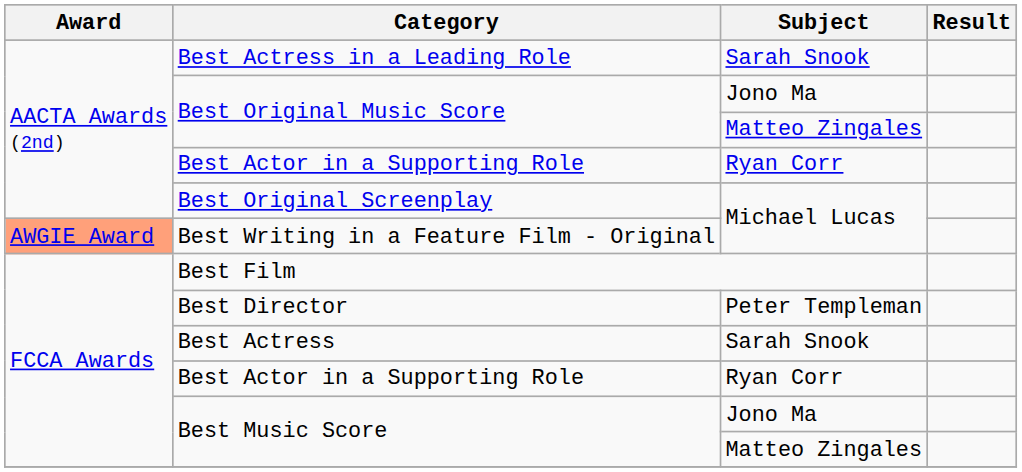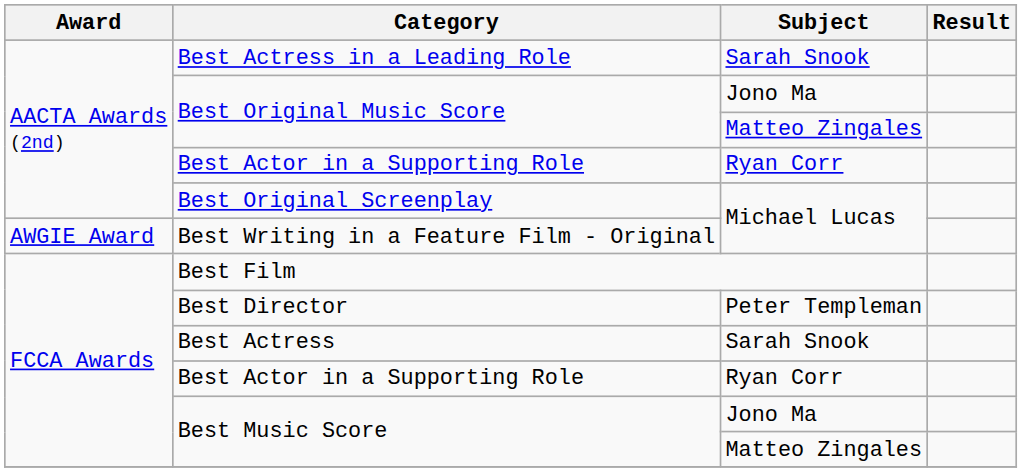(82, 236) lightsalmon background -> (82, 236) no background
